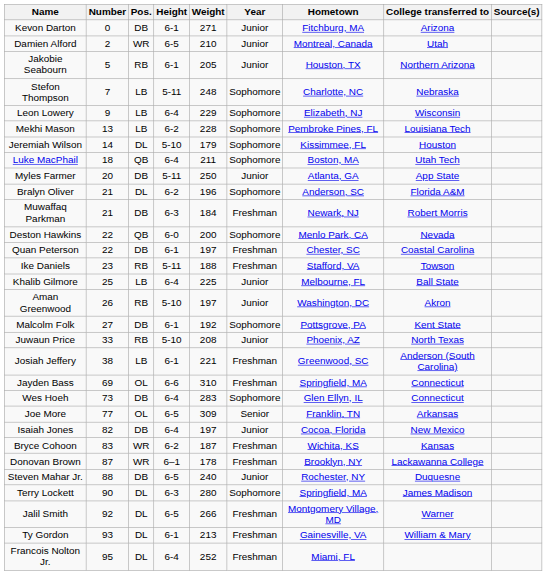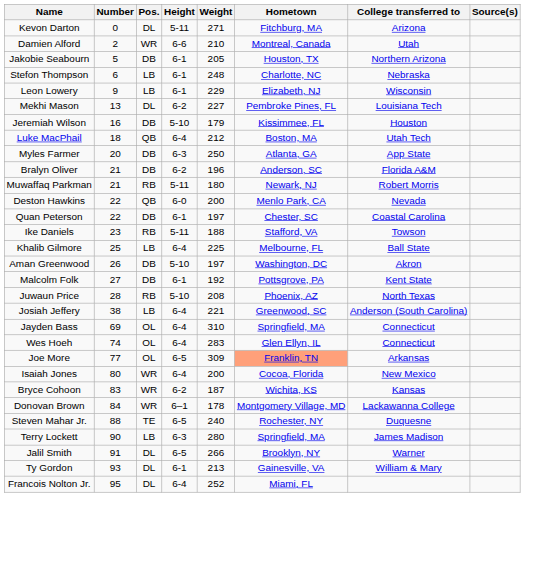- column: (255, 12)
(141, 28) DB -> (149, 28) DL
(172, 28) 6-1 -> (179, 28) 5-11
(172, 43) 6-5 -> (179, 43) 6-6
(141, 65) RB -> (149, 59) DB
(107, 92) 7 -> (115, 75) 6
(172, 92) 5-11 -> (179, 75) 6-1
(172, 113) 6-4 -> (179, 91) 6-1
(141, 129) LB -> (149, 106) DL
(208, 129) 228 -> (216, 106) 227
(107, 144) 14 -> (115, 122) 16
(141, 144) DL -> (149, 122) DB
(208, 160) 211 -> (216, 138) 212
(172, 176) 5-11 -> (179, 153) 6-3
(141, 192) DL -> (149, 169) DB
(141, 213) DB -> (149, 185) RB
(172, 213) 6-3 -> (179, 185) 5-11
(208, 213) 184 -> (216, 185) 180
(141, 303) RB -> (149, 264) DB
(107, 340) 33 -> (115, 295) 28
(172, 361) 6-1 -> (179, 311) 6-4
(172, 382) 6-6 -> (179, 327) 6-4
(107, 398) 73 -> (115, 342) 74
(141, 398) DB -> (149, 342) OL
(333, 414) no background -> (291, 358) lightsalmon background
(107, 430) 82 -> (115, 374) 80
(141, 430) DB -> (149, 374) WR
(208, 430) 197 -> (216, 374) 200
(107, 461) 87 -> (115, 405) 84
(333, 461) Brooklyn, NY -> (291, 405) Montgomery Village, MD
(141, 477) DB -> (149, 421) TE
(141, 492) DL -> (149, 437) LB
(107, 514) 92 -> (115, 452) 91
(333, 514) Montgomery Village, MD -> (291, 452) Brooklyn, NY
